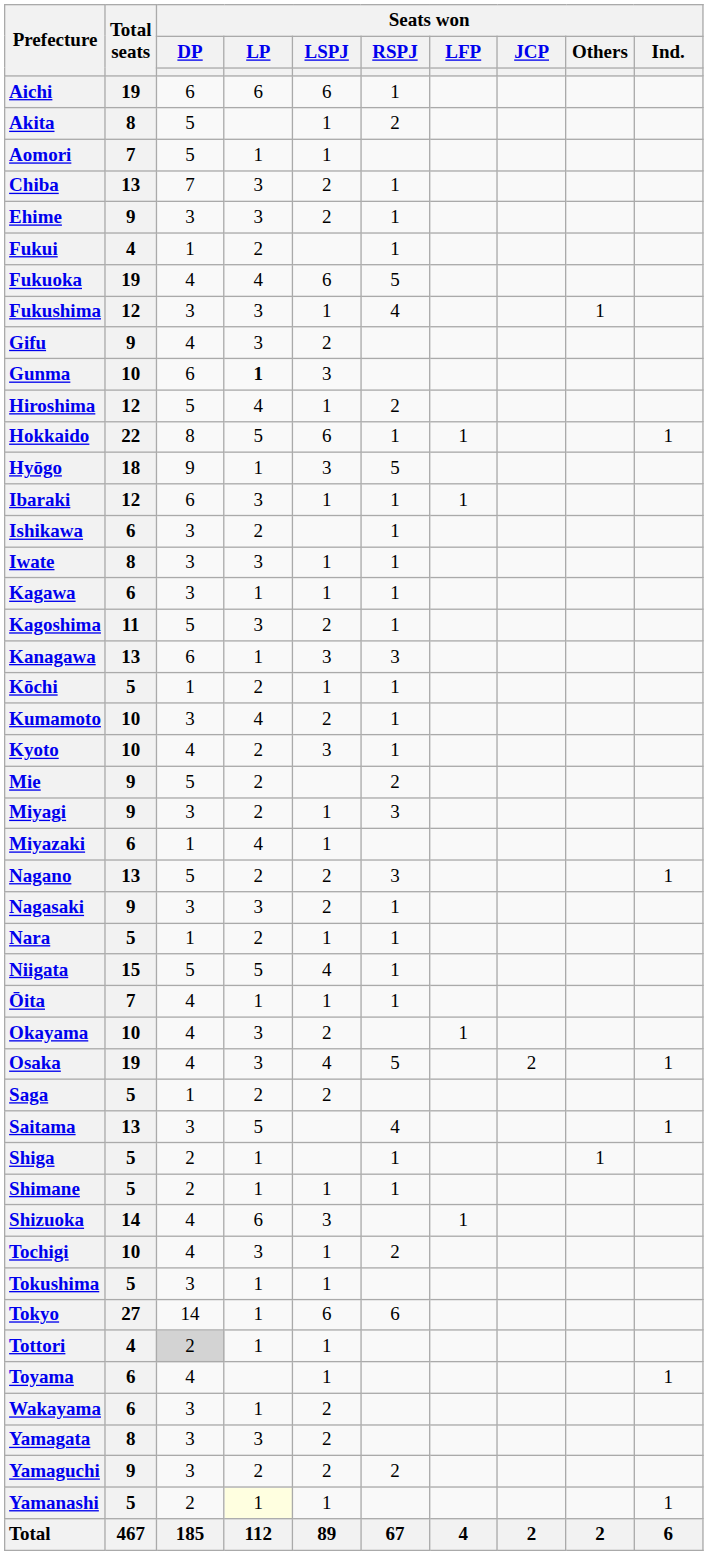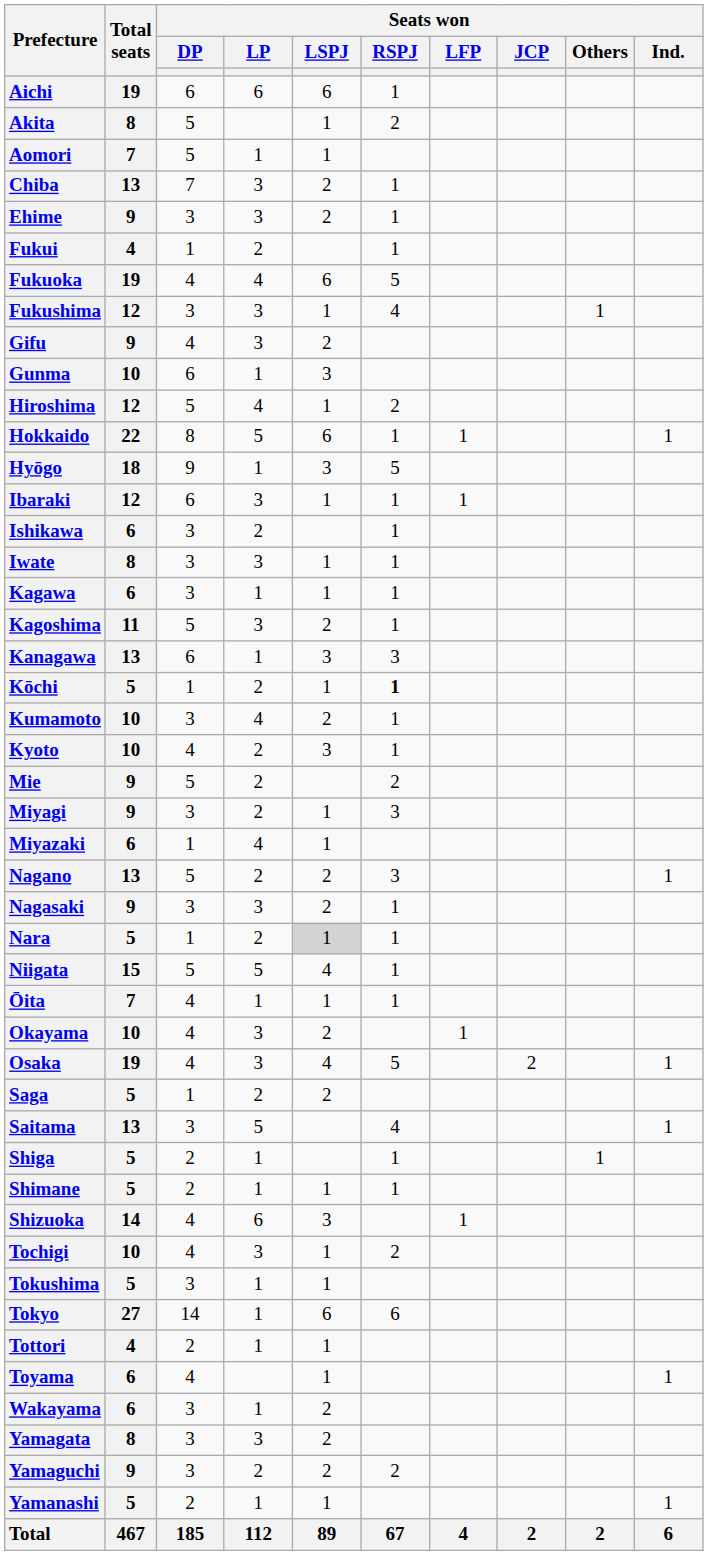(258, 374) bold -> (258, 374) normal
(395, 687) normal -> (395, 687) bold
(327, 938) no background -> (327, 938) lightgrey background
(190, 1346) lightgrey background -> (190, 1346) no background
(258, 1502) lightyellow background -> (258, 1502) no background
